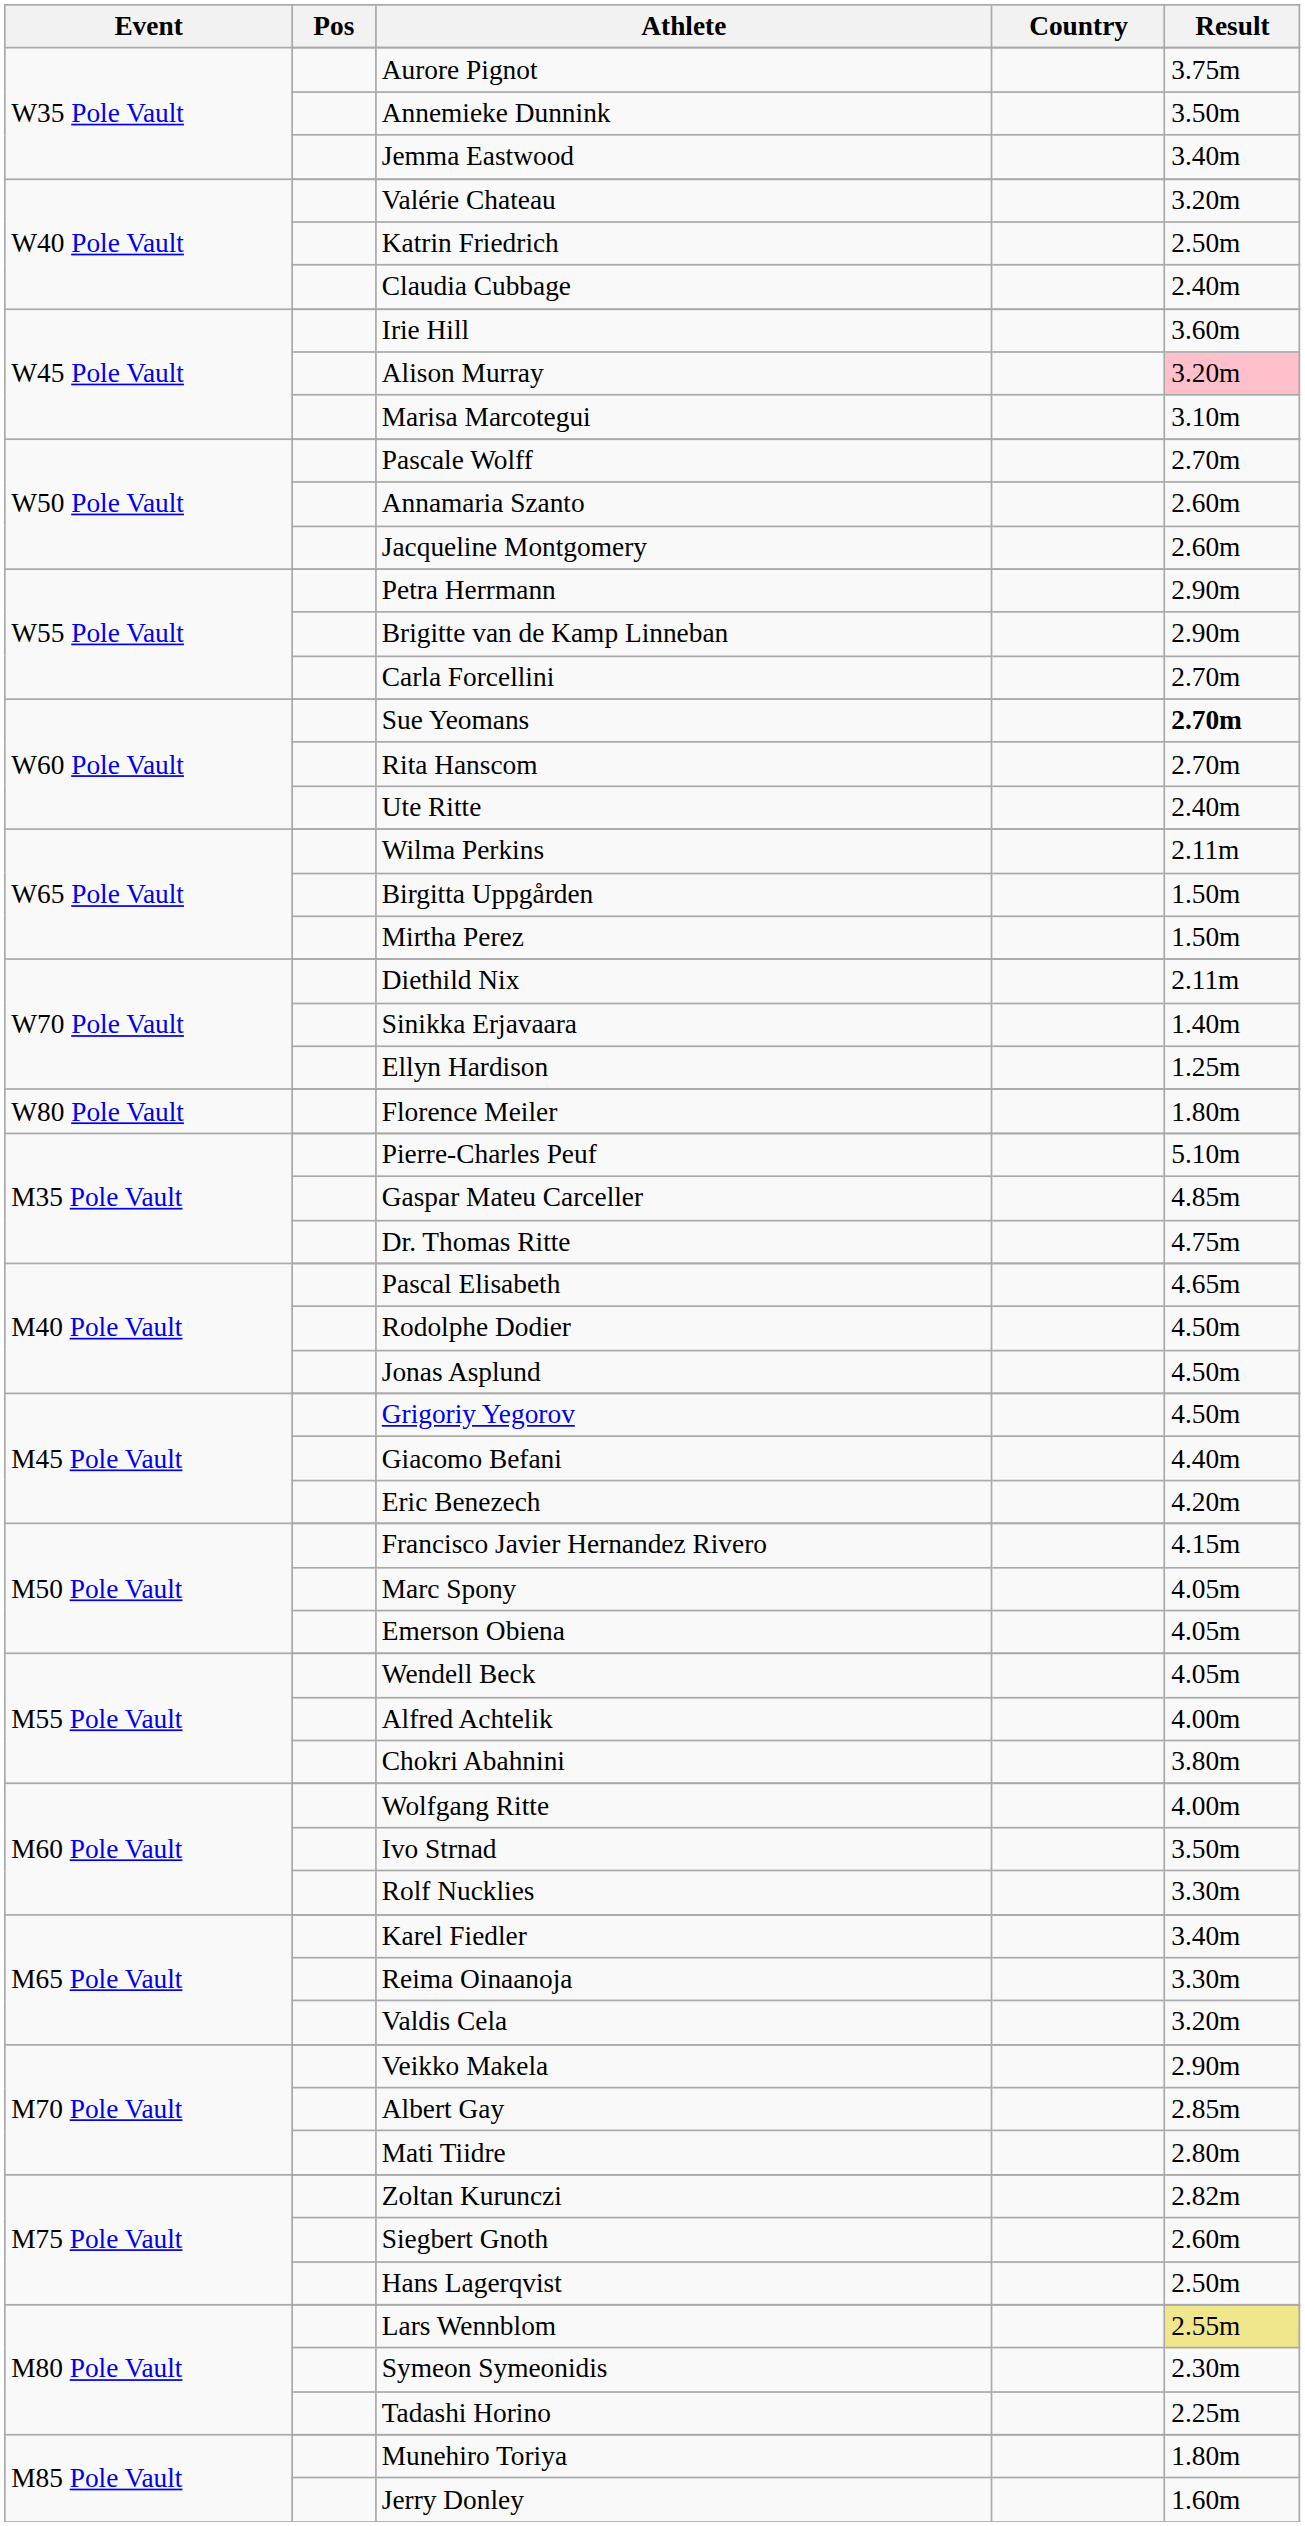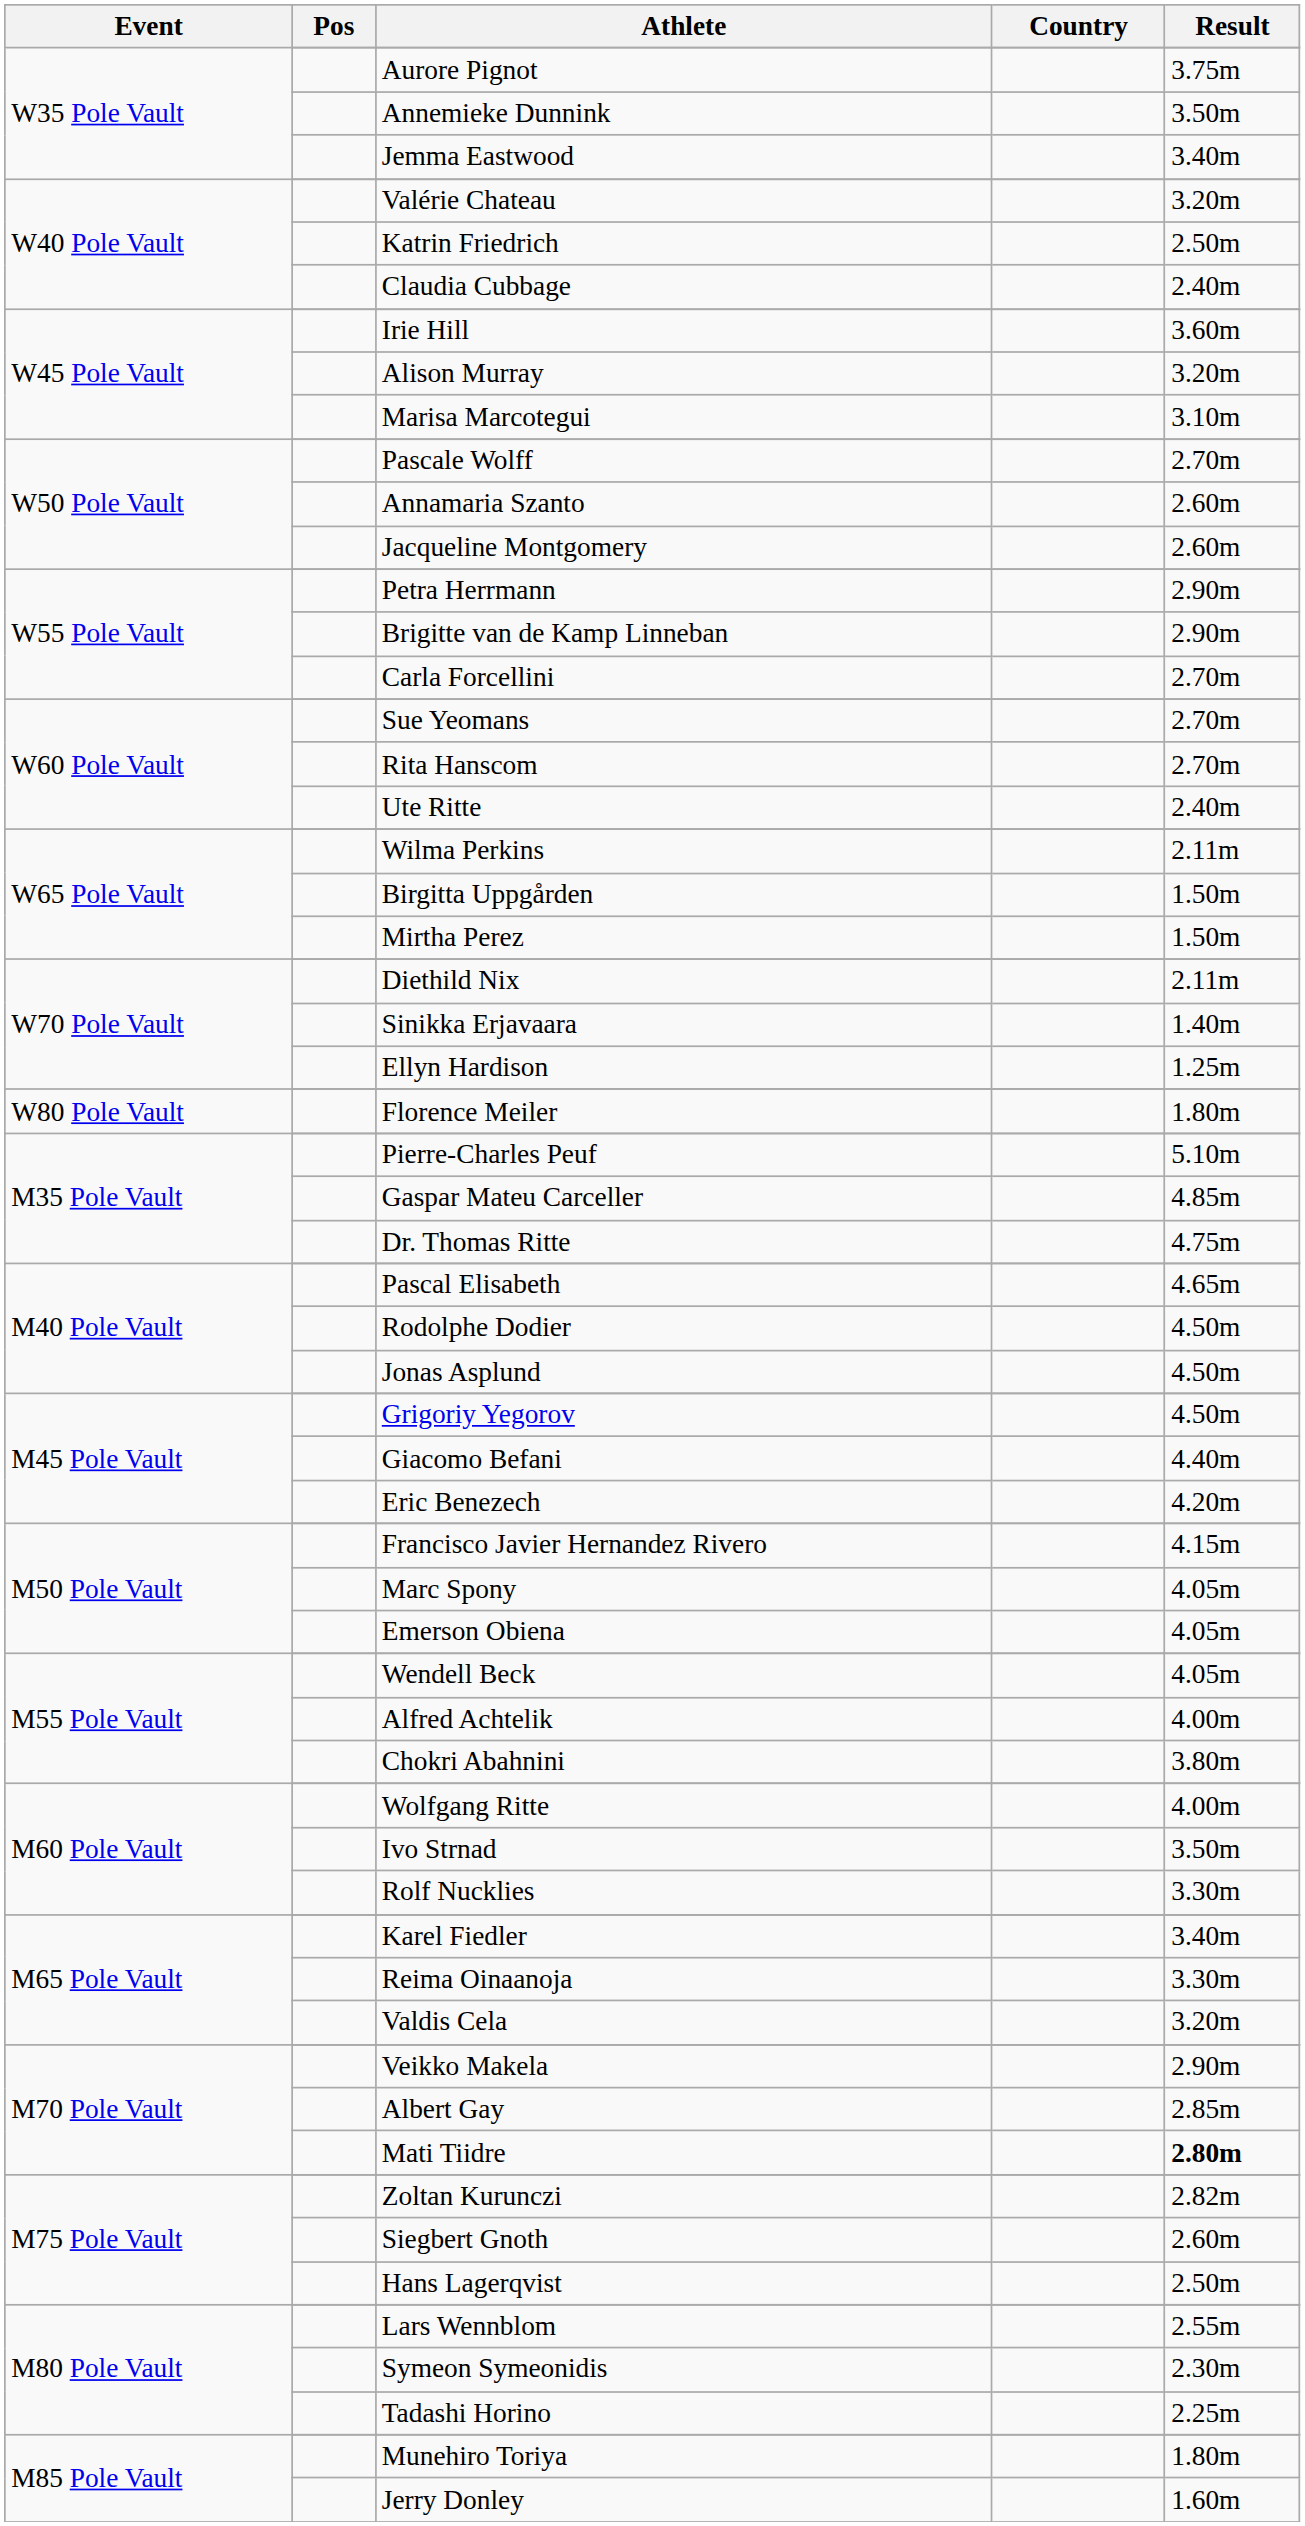(1206, 373) pink background -> (1206, 373) no background
(1207, 720) bold -> (1206, 720) normal
(1206, 2152) normal -> (1207, 2152) bold
(1206, 2325) khaki background -> (1206, 2325) no background
